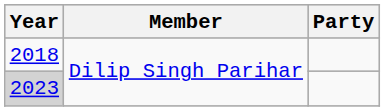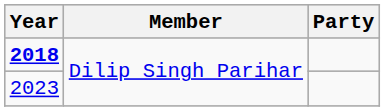(34, 55) normal -> (34, 55) bold
(34, 88) lightgrey background -> (34, 88) no background
